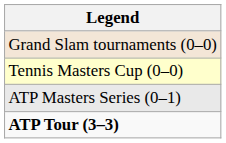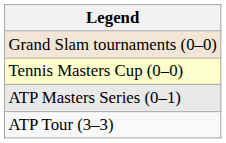(64, 124) bold -> (61, 124) normal
